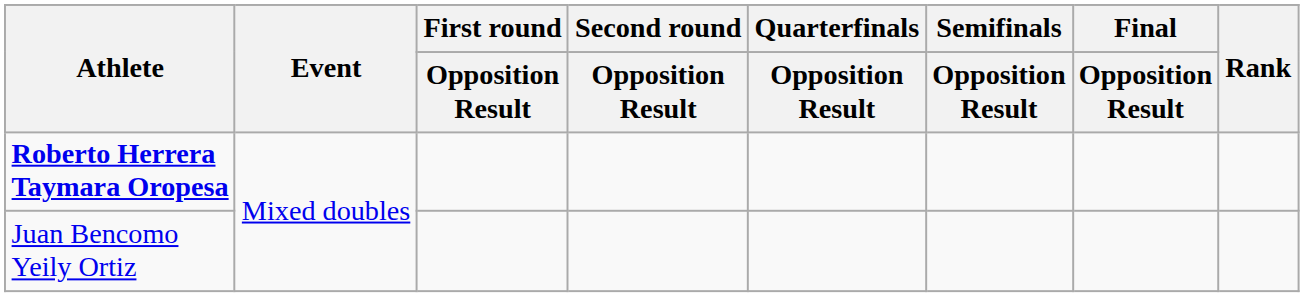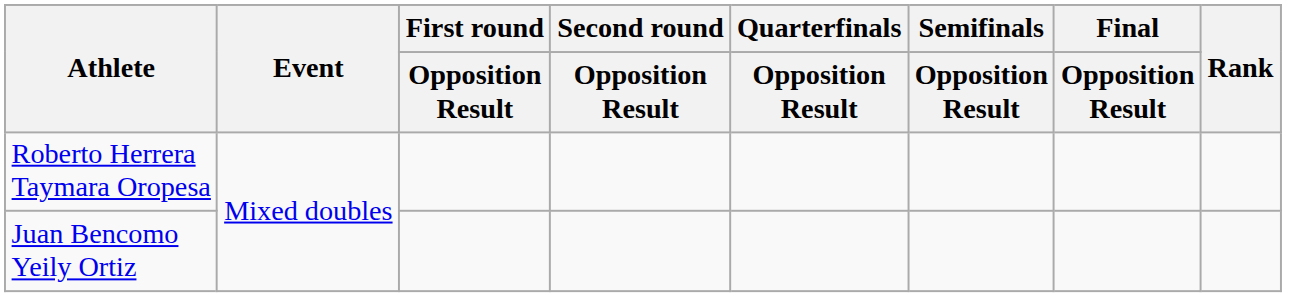(120, 171) bold -> (111, 171) normal
